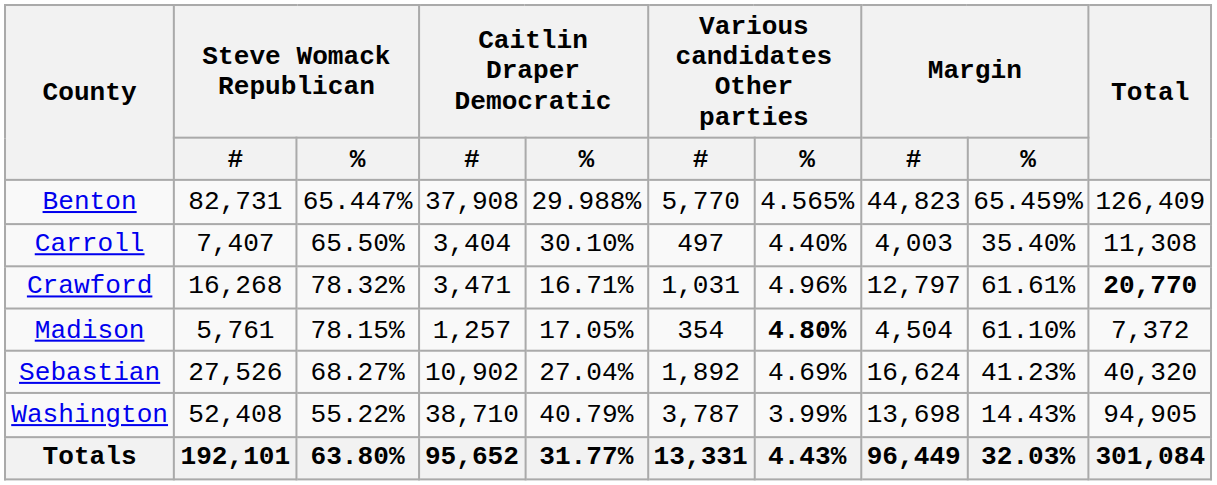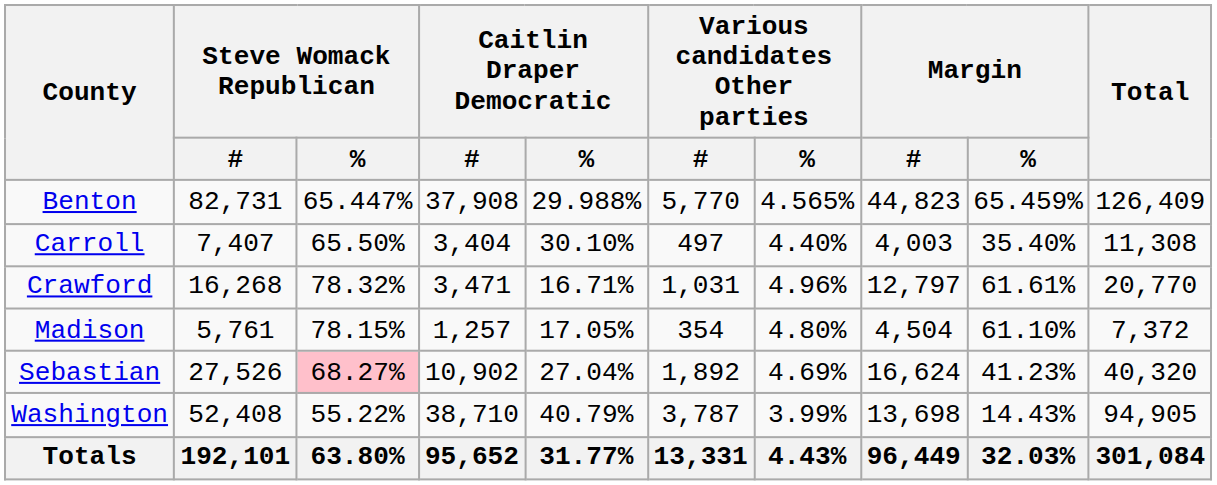(1150, 287) bold -> (1150, 287) normal
(807, 330) bold -> (807, 330) normal
(358, 372) no background -> (358, 372) pink background
